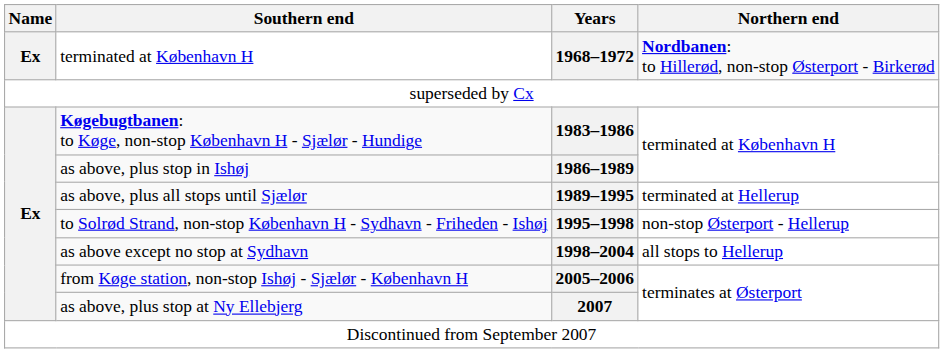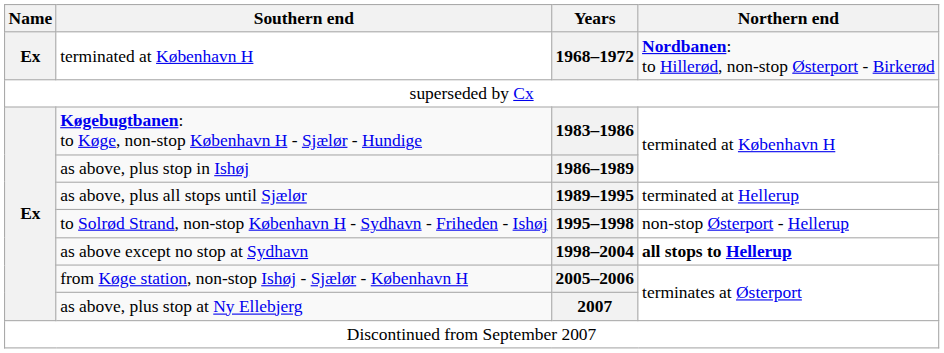(713, 251) normal -> (717, 251) bold
